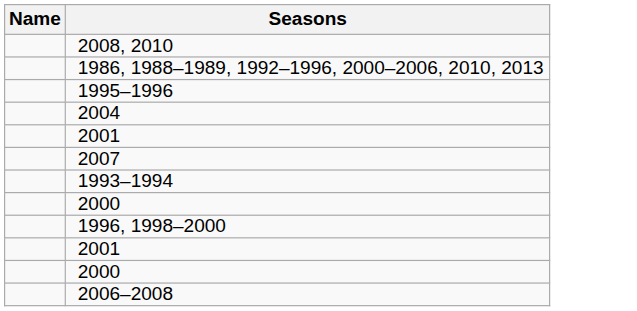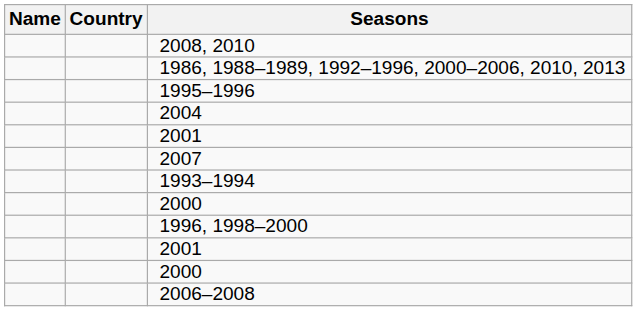+ column: (106, 19)
